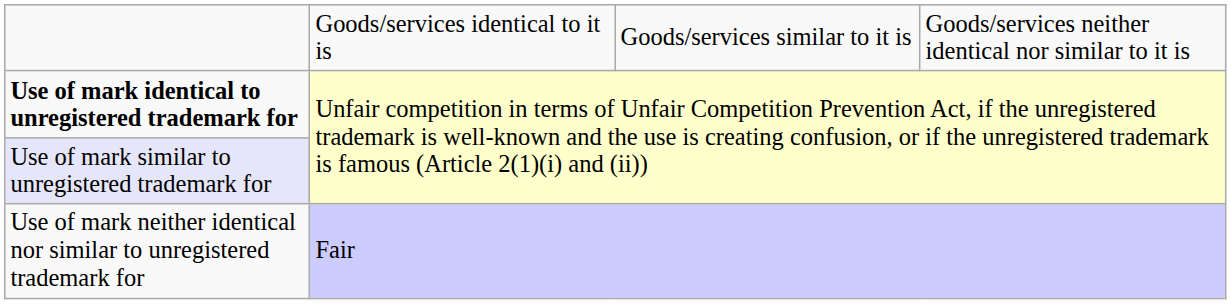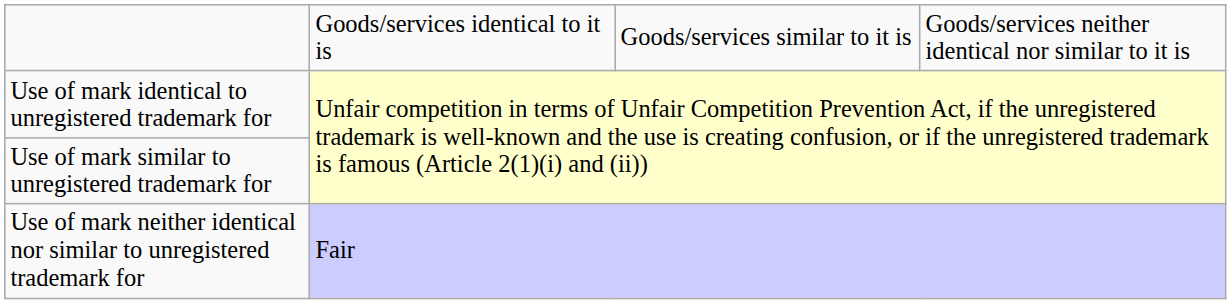(154, 104) bold -> (141, 104) normal
(141, 170) lavender background -> (141, 170) no background
